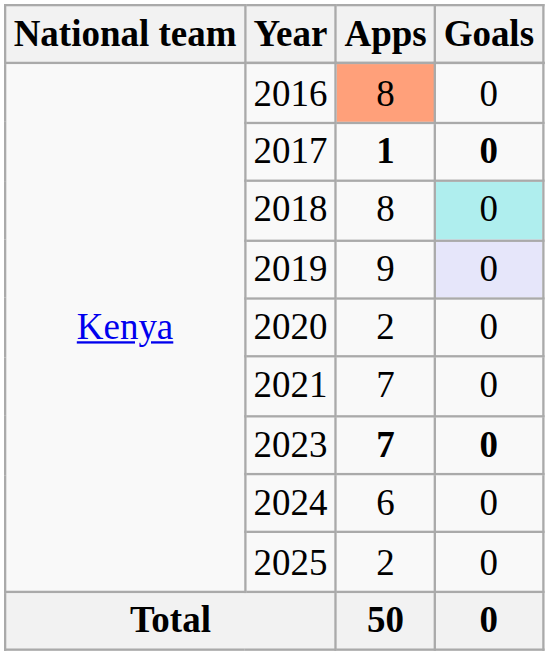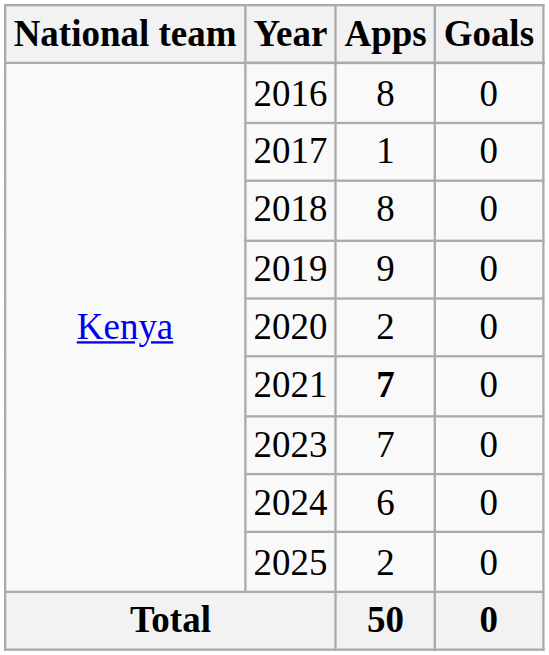(386, 92) lightsalmon background -> (386, 92) no background
(386, 151) bold -> (386, 151) normal
(489, 151) bold -> (489, 151) normal
(489, 209) paleturquoise background -> (489, 209) no background
(489, 268) lavender background -> (489, 268) no background
(386, 385) normal -> (386, 385) bold
(386, 444) bold -> (386, 444) normal
(489, 444) bold -> (489, 444) normal
